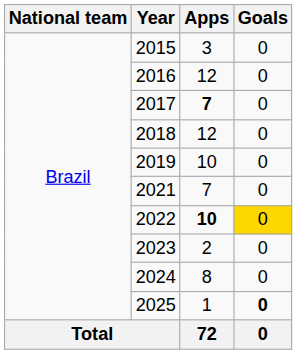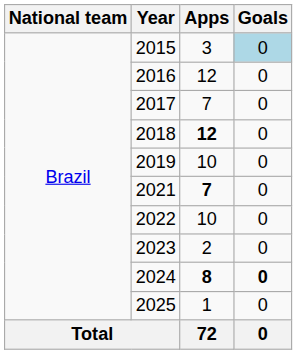(263, 47) no background -> (263, 47) lightblue background
(207, 104) bold -> (207, 104) normal
(207, 133) normal -> (207, 133) bold
(207, 190) normal -> (207, 190) bold
(207, 219) bold -> (207, 219) normal
(263, 219) gold background -> (263, 219) no background
(207, 276) normal -> (207, 276) bold
(263, 276) normal -> (263, 276) bold
(263, 305) bold -> (263, 305) normal
